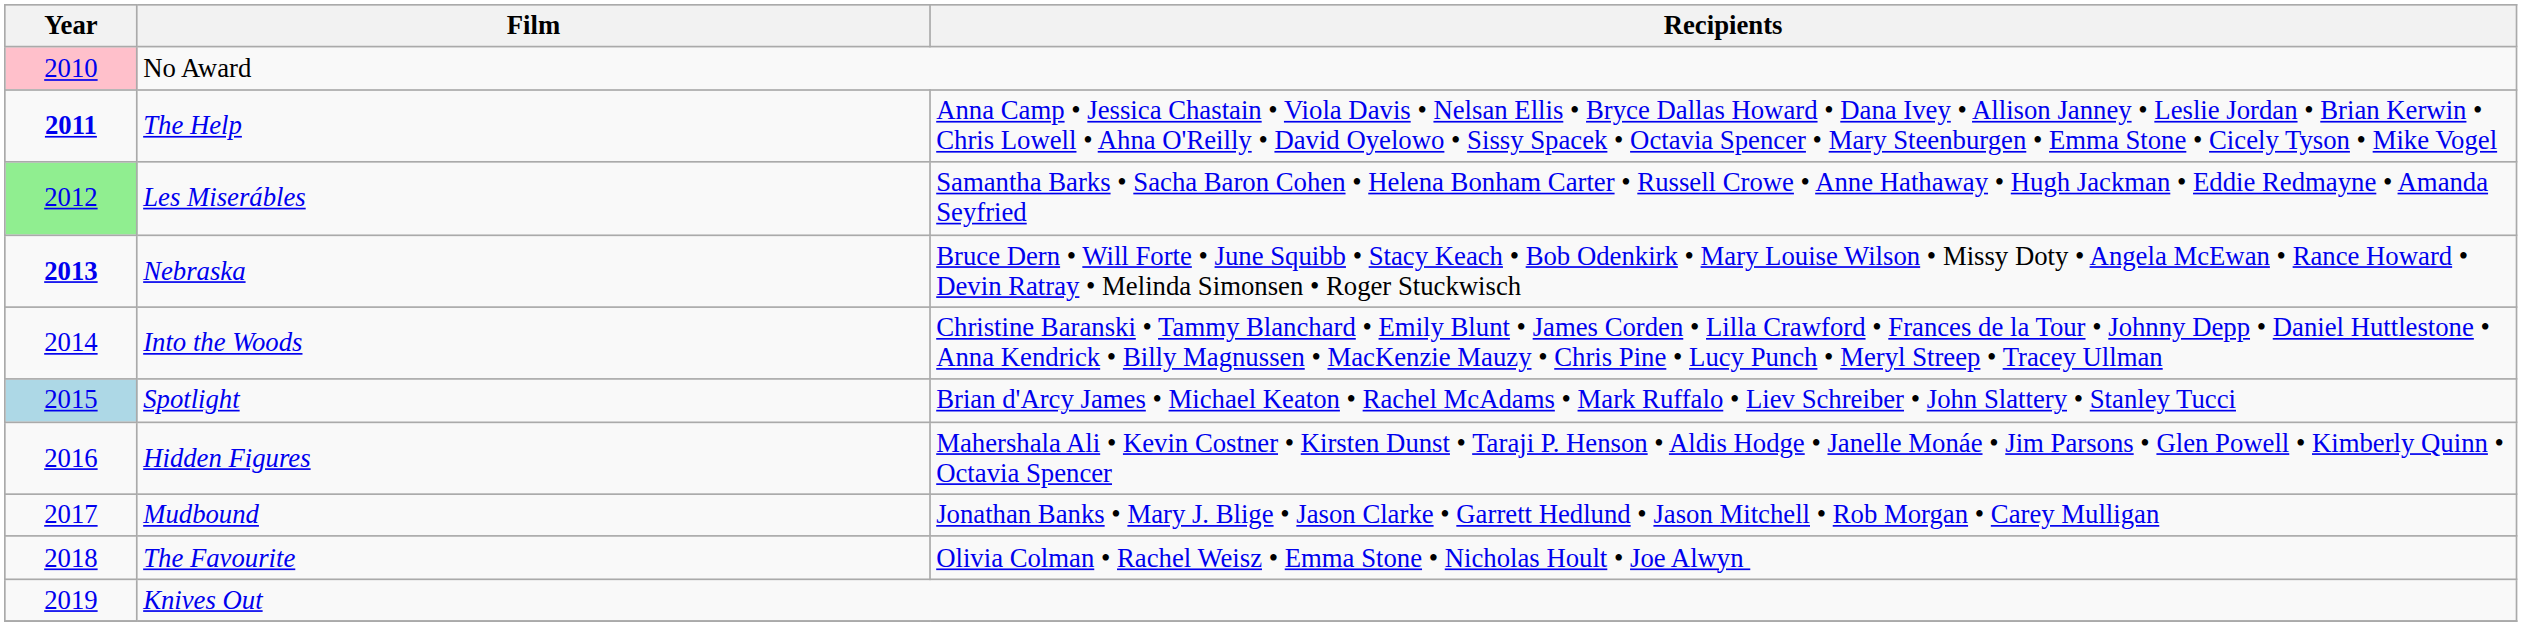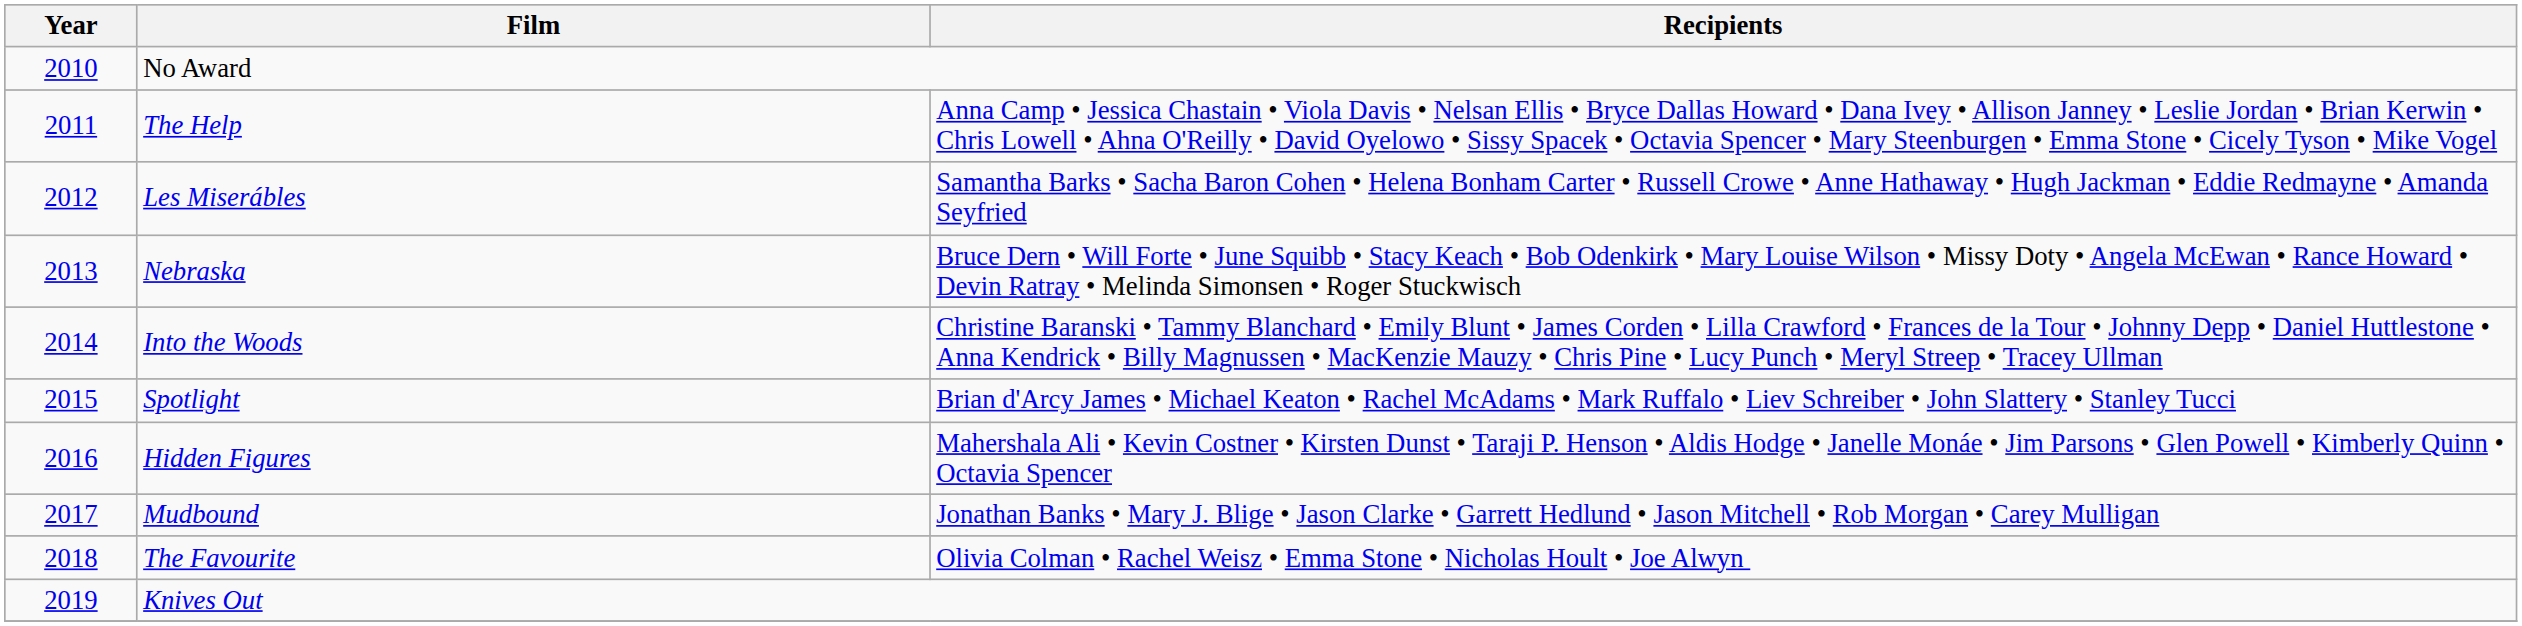(71, 68) pink background -> (71, 68) no background
(71, 125) bold -> (71, 125) normal
(71, 197) lightgreen background -> (71, 197) no background
(71, 270) bold -> (71, 270) normal
(71, 400) lightblue background -> (71, 400) no background
